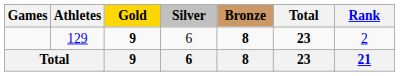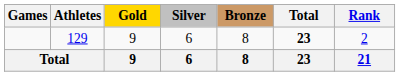(133, 38) bold -> (133, 38) normal
(245, 38) bold -> (245, 38) normal
